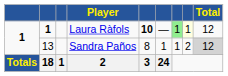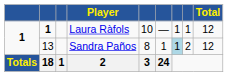(147, 29) bold -> (147, 29) normal
(177, 29) lightgreen background -> (177, 29) no background
(188, 29) lightyellow background -> (188, 29) no background
(177, 46) no background -> (177, 46) lightblue background
(208, 46) lightgrey background -> (208, 46) no background
